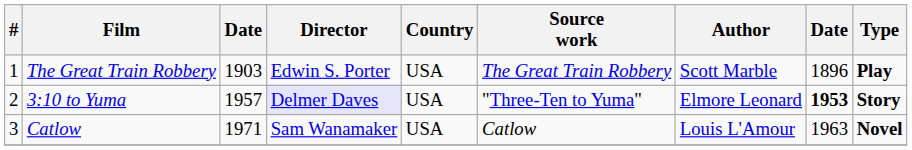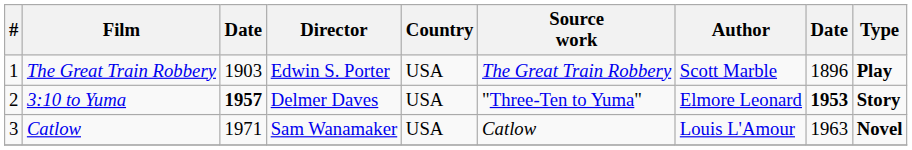(243, 99) normal -> (243, 99) bold
(324, 99) lavender background -> (324, 99) no background
